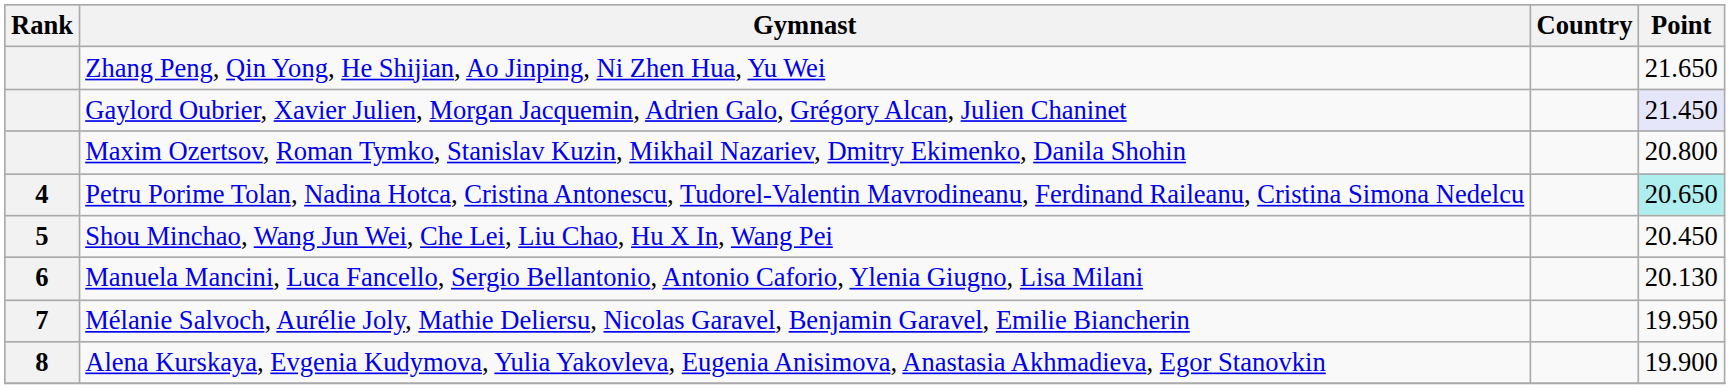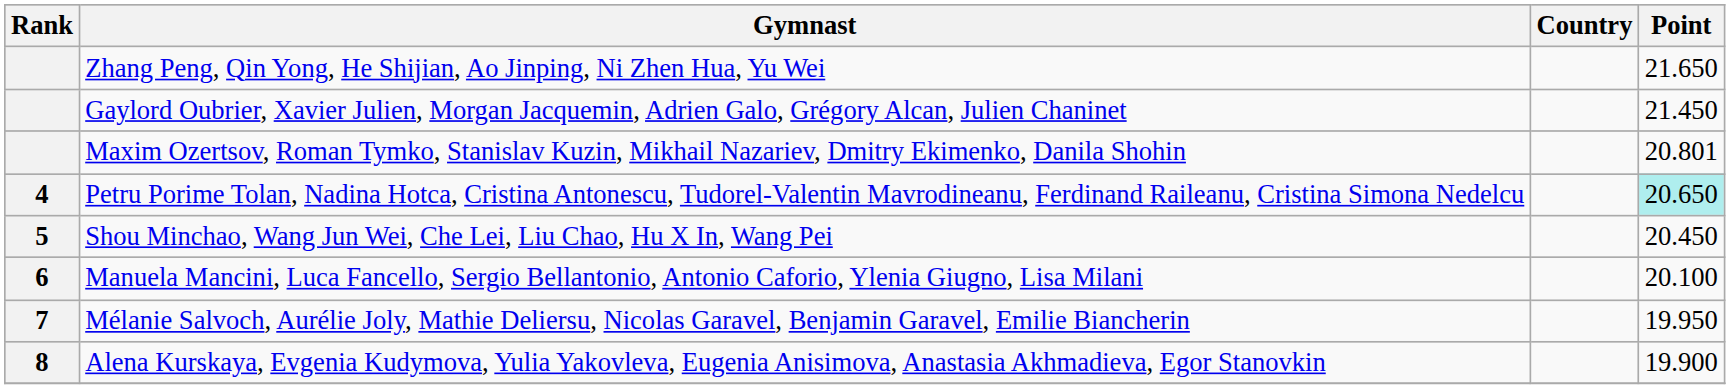(1681, 109) lavender background -> (1681, 109) no background
(1681, 151) 20.800 -> (1681, 151) 20.801
(1681, 278) 20.130 -> (1681, 278) 20.100
